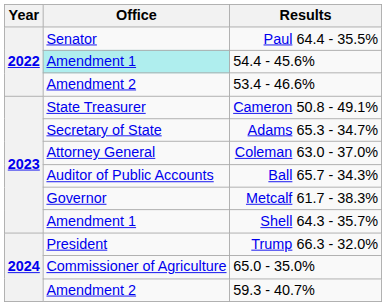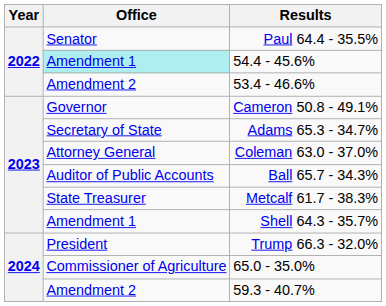(96, 107) State Treasurer -> (76, 107) Governor
(76, 198) Governor -> (96, 198) State Treasurer
